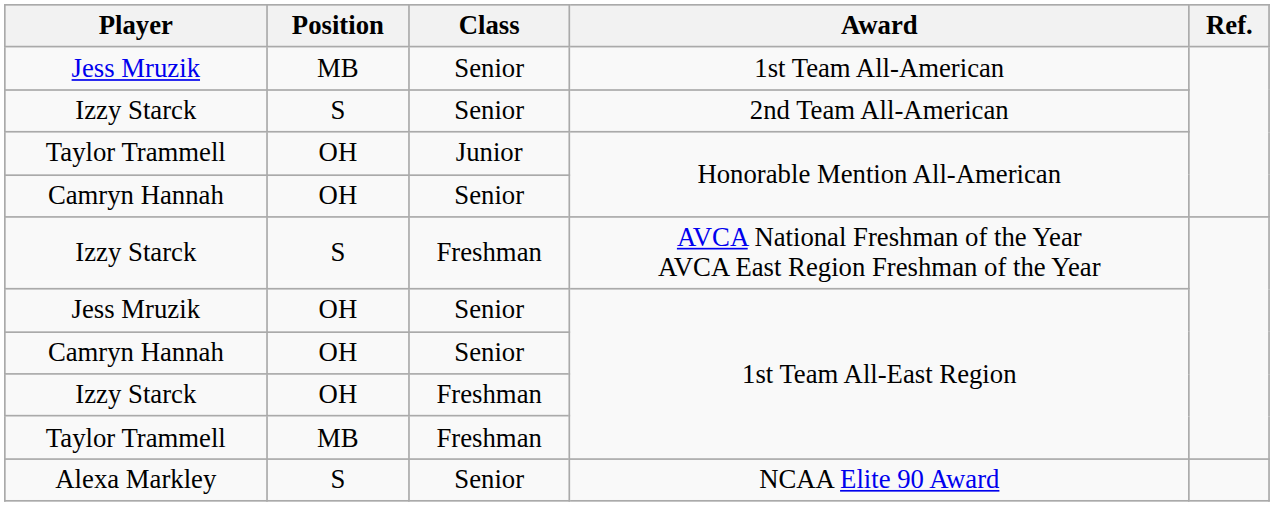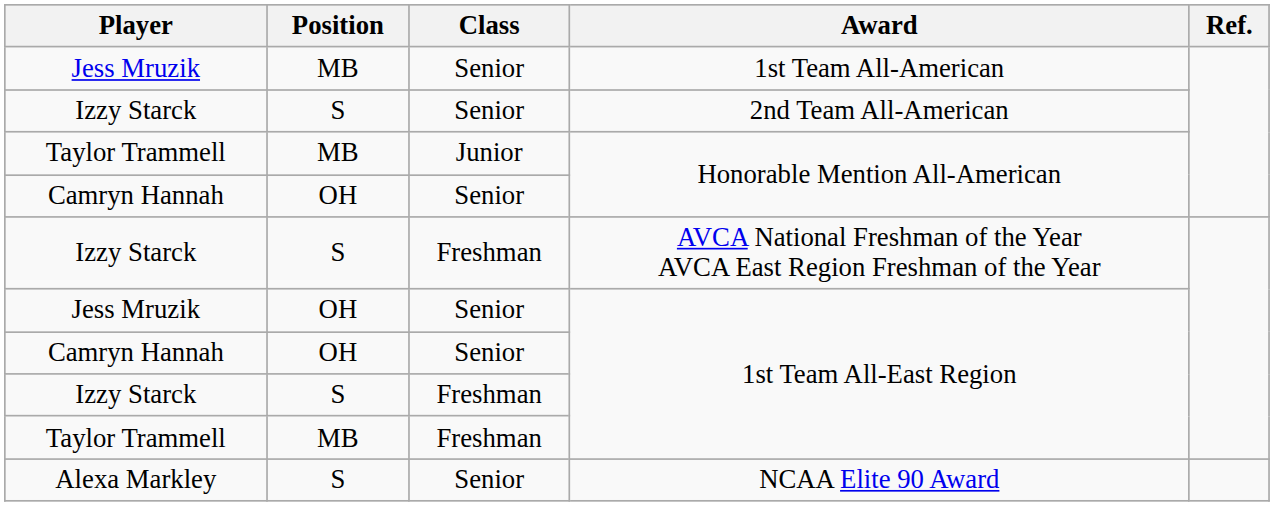(338, 152) OH -> (338, 152) MB
(338, 394) OH -> (338, 394) S
